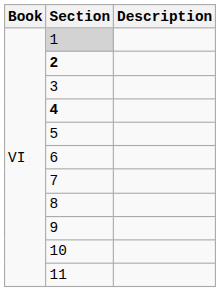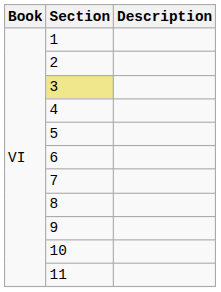(54, 40) lightgrey background -> (54, 40) no background
(54, 63) bold -> (54, 63) normal
(54, 87) no background -> (54, 87) khaki background
(54, 110) bold -> (54, 110) normal
